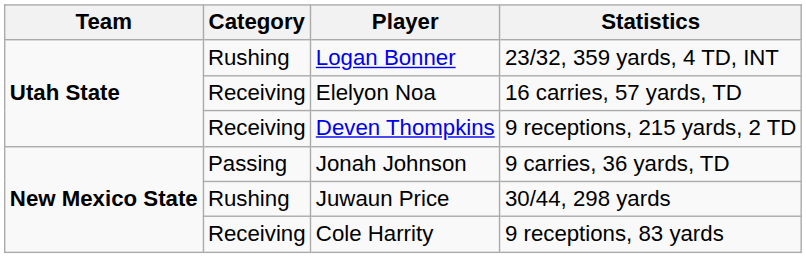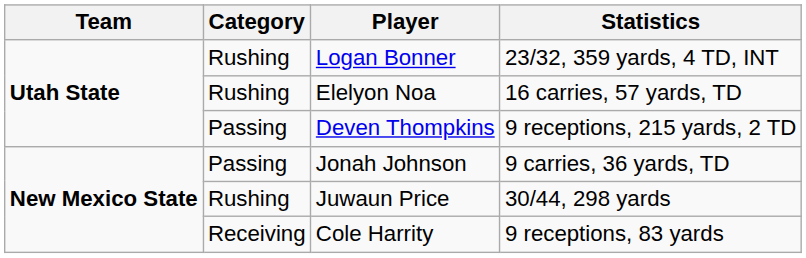(257, 92) Receiving -> (249, 92) Rushing
(257, 128) Receiving -> (247, 128) Passing
